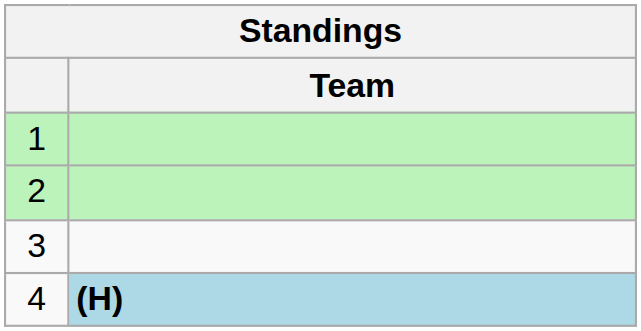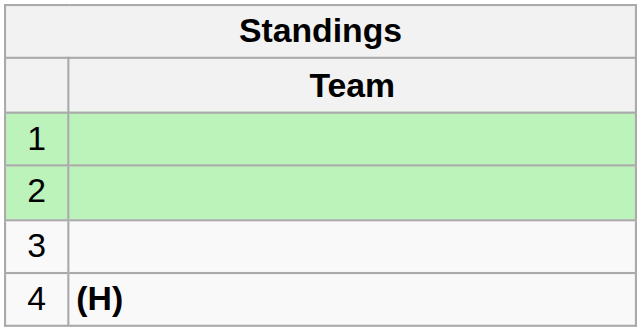(100, 298) lightblue background -> (100, 298) no background
